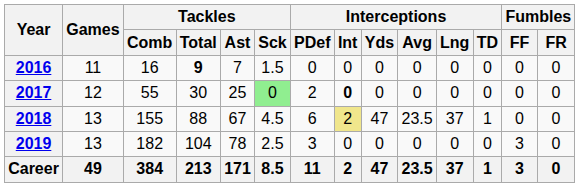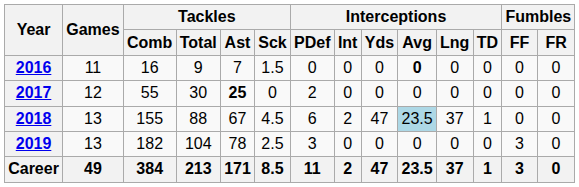(198, 67) bold -> (198, 67) normal
(417, 67) normal -> (417, 67) bold
(237, 93) normal -> (237, 93) bold
(272, 93) lightgreen background -> (272, 93) no background
(348, 93) bold -> (348, 93) normal
(348, 118) khaki background -> (348, 118) no background
(417, 118) no background -> (417, 118) lightblue background
